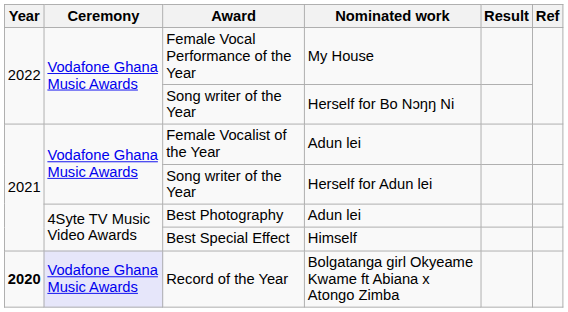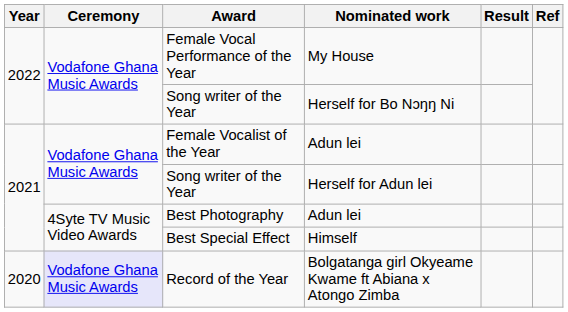(24, 278) bold -> (24, 278) normal
